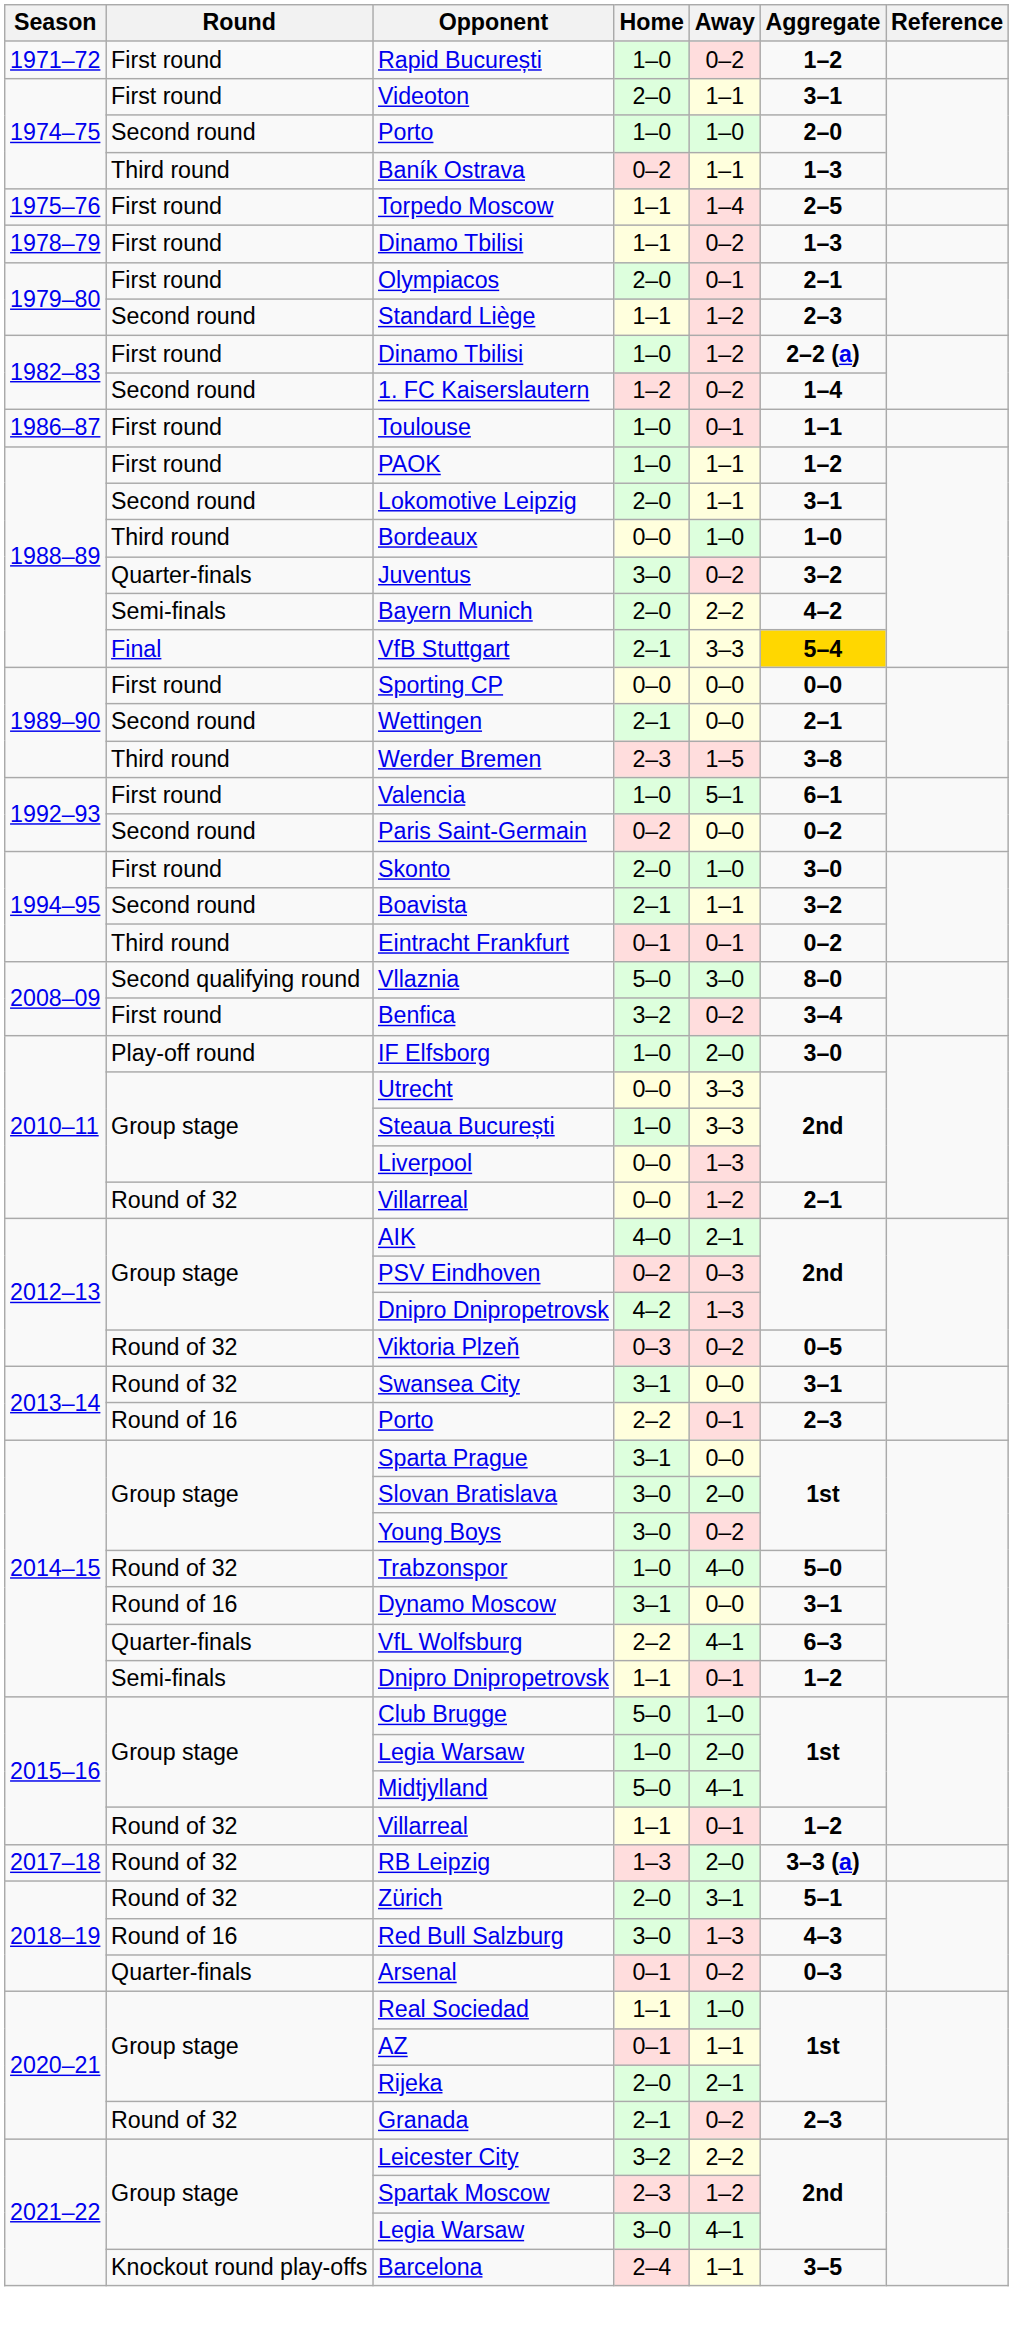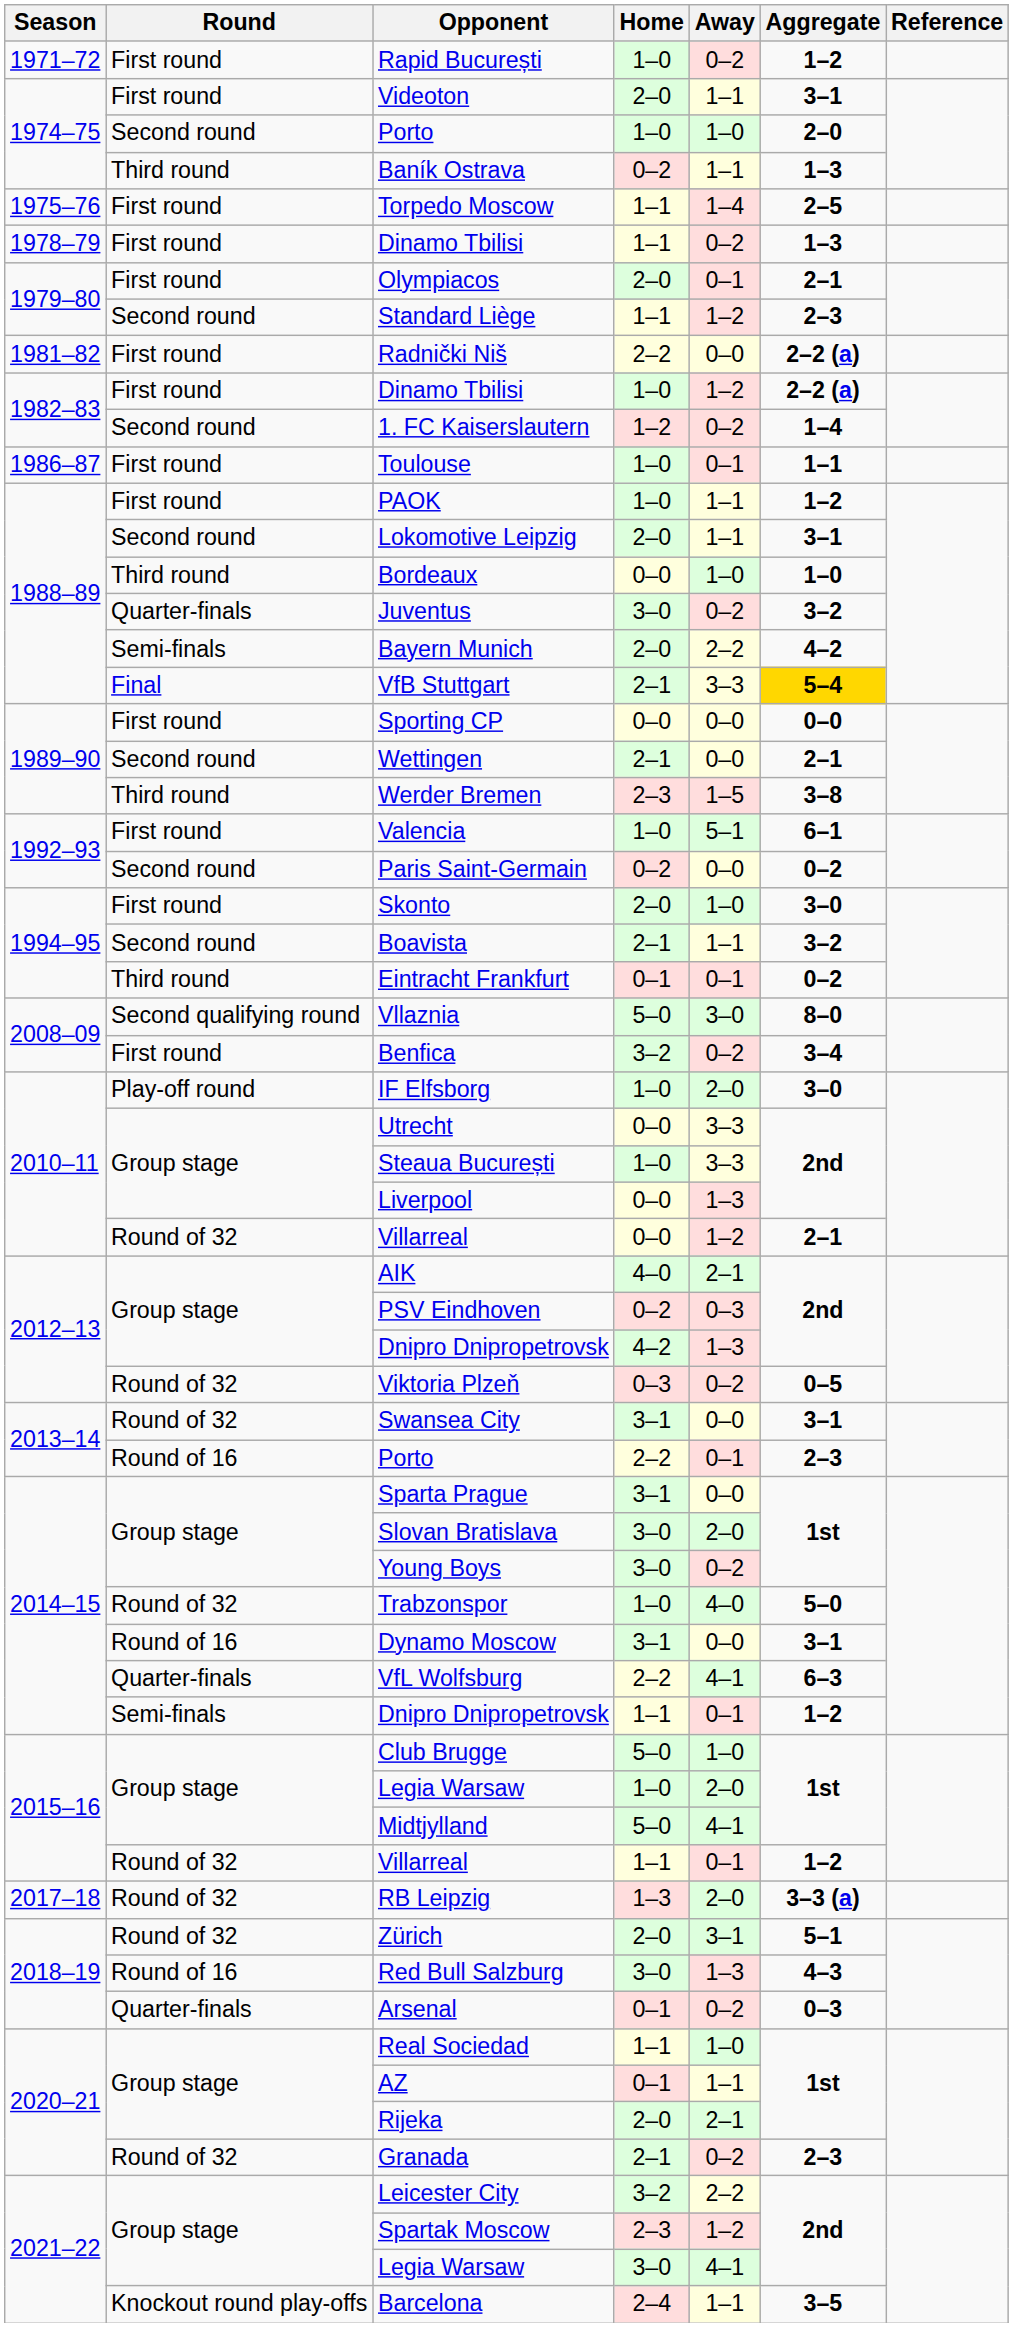+ row: (55, 354)
